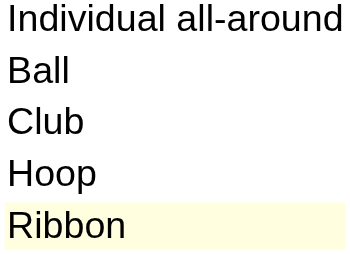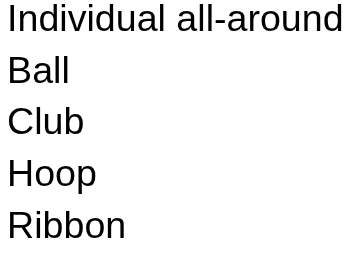(67, 225) lightyellow background -> (67, 225) no background
